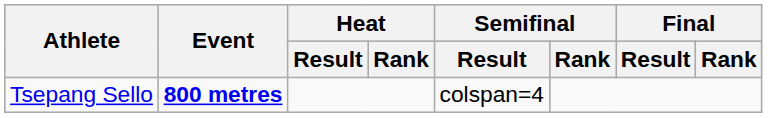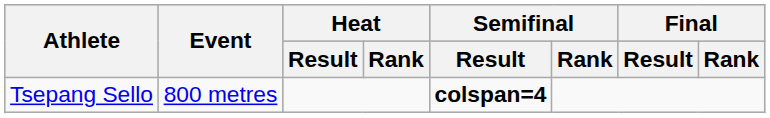(223, 95) bold -> (221, 95) normal
(492, 95) normal -> (490, 95) bold
